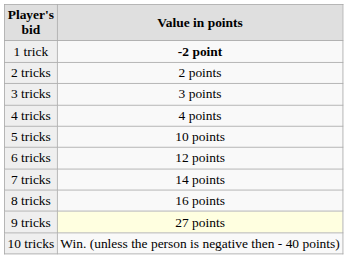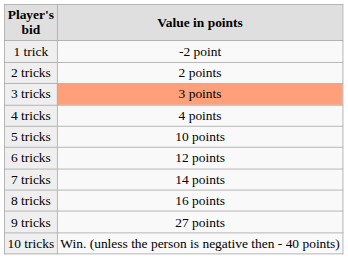(200, 51) bold -> (200, 51) normal
(200, 94) no background -> (200, 94) lightsalmon background
(200, 222) lightyellow background -> (200, 222) no background
